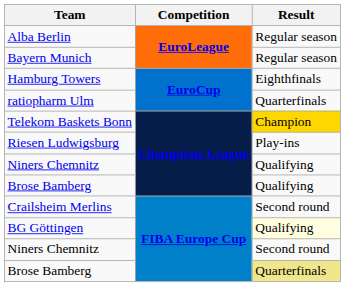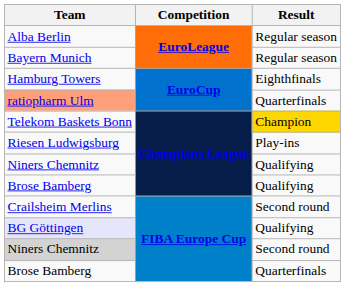(51, 100) no background -> (51, 100) lightsalmon background
(45, 228) no background -> (45, 228) lavender background
(284, 228) lightyellow background -> (284, 228) no background
(53, 249) no background -> (53, 249) lightgrey background
(291, 270) khaki background -> (291, 270) no background
